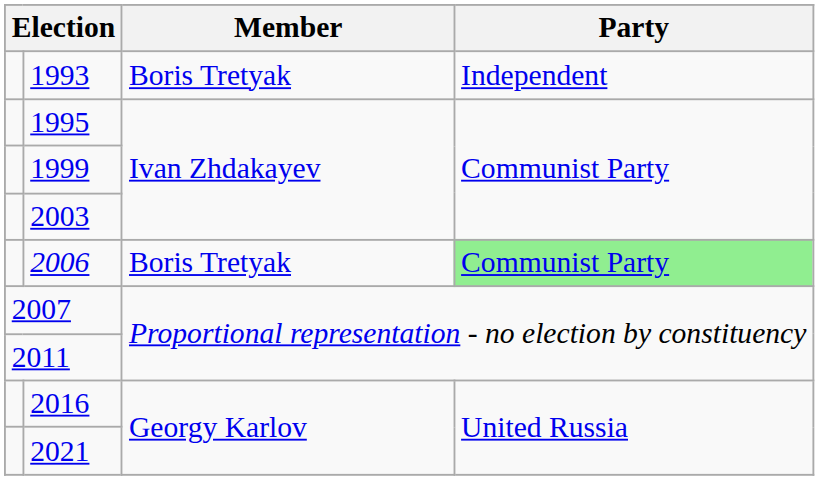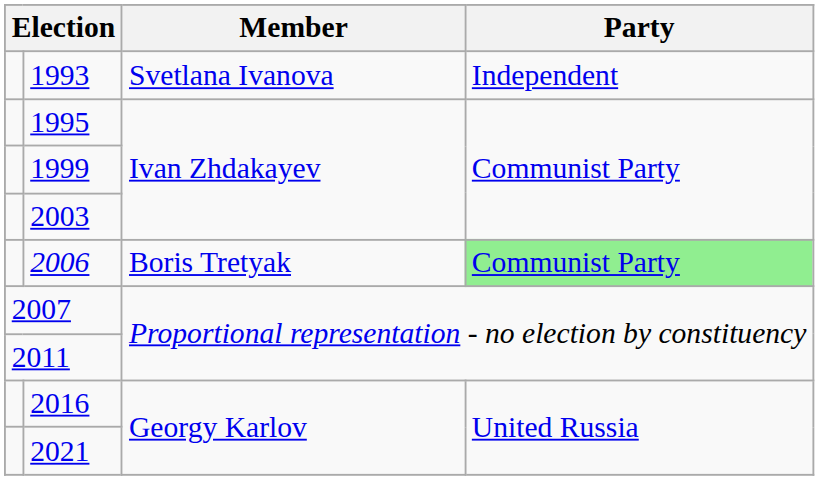(210, 74) Boris Tretyak -> (231, 74) Svetlana Ivanova
